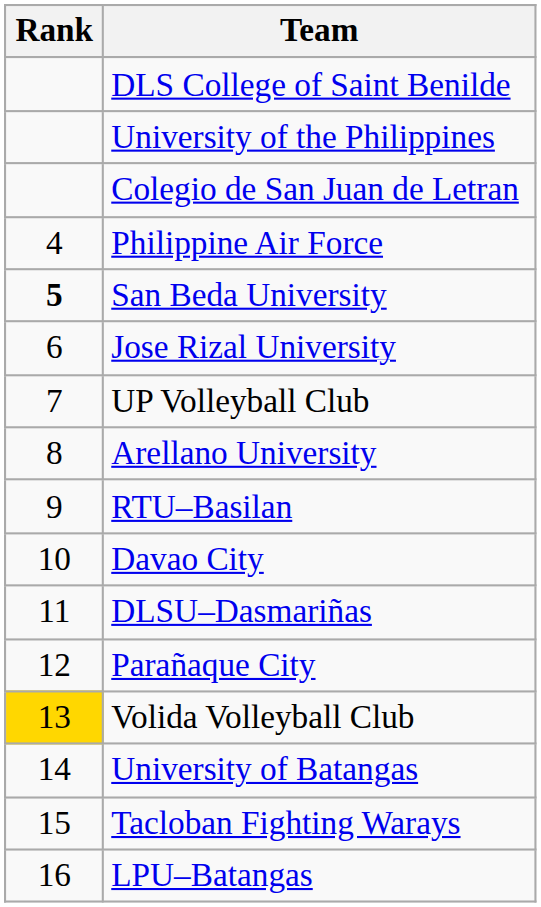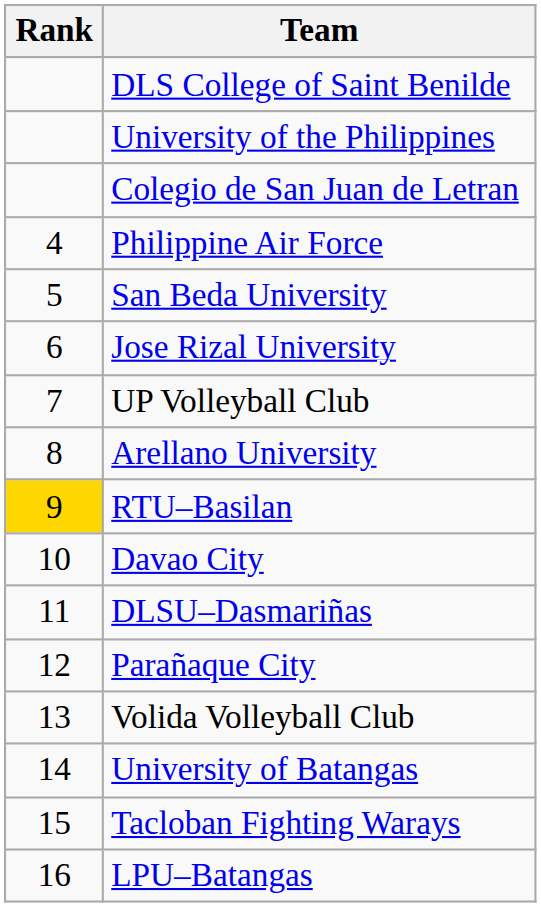(54, 294) bold -> (54, 294) normal
(54, 505) no background -> (54, 505) gold background
(54, 717) gold background -> (54, 717) no background
